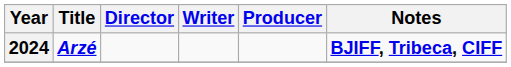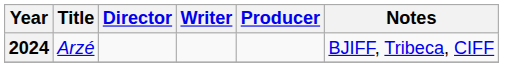(77, 47) bold -> (76, 47) normal
(416, 47) bold -> (411, 47) normal
